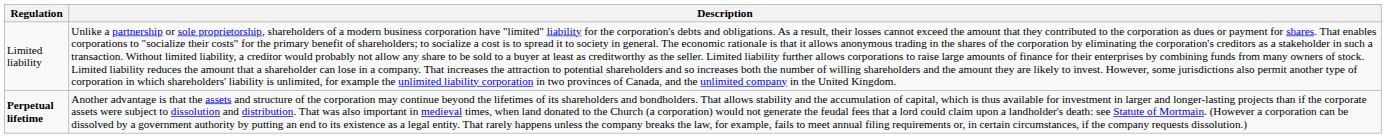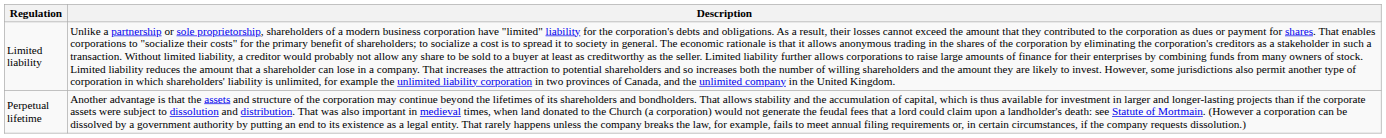(30, 111) bold -> (28, 111) normal
